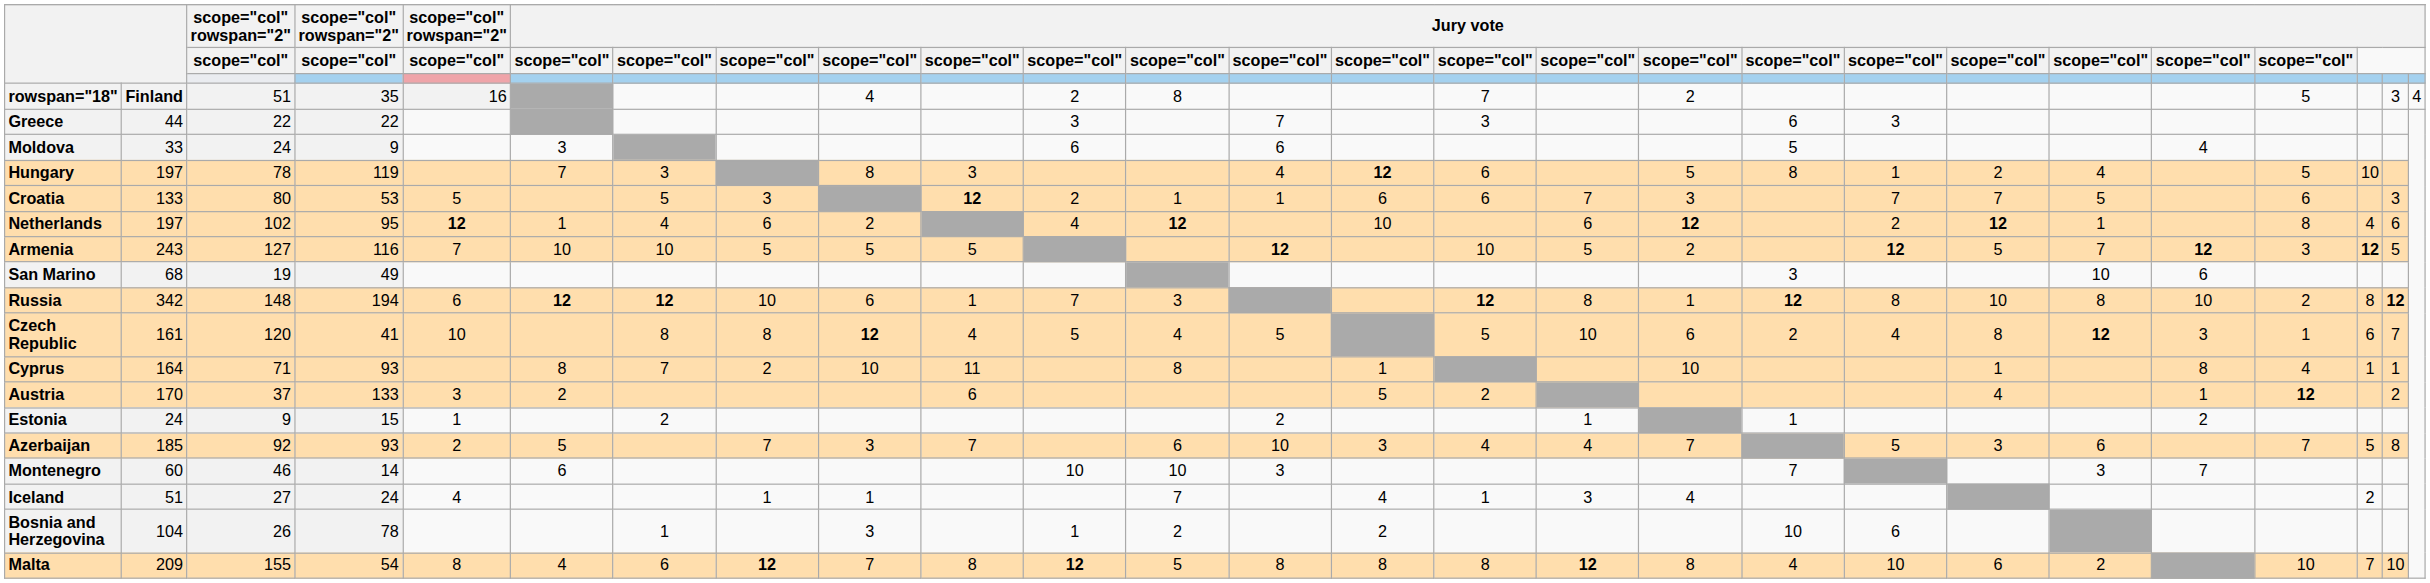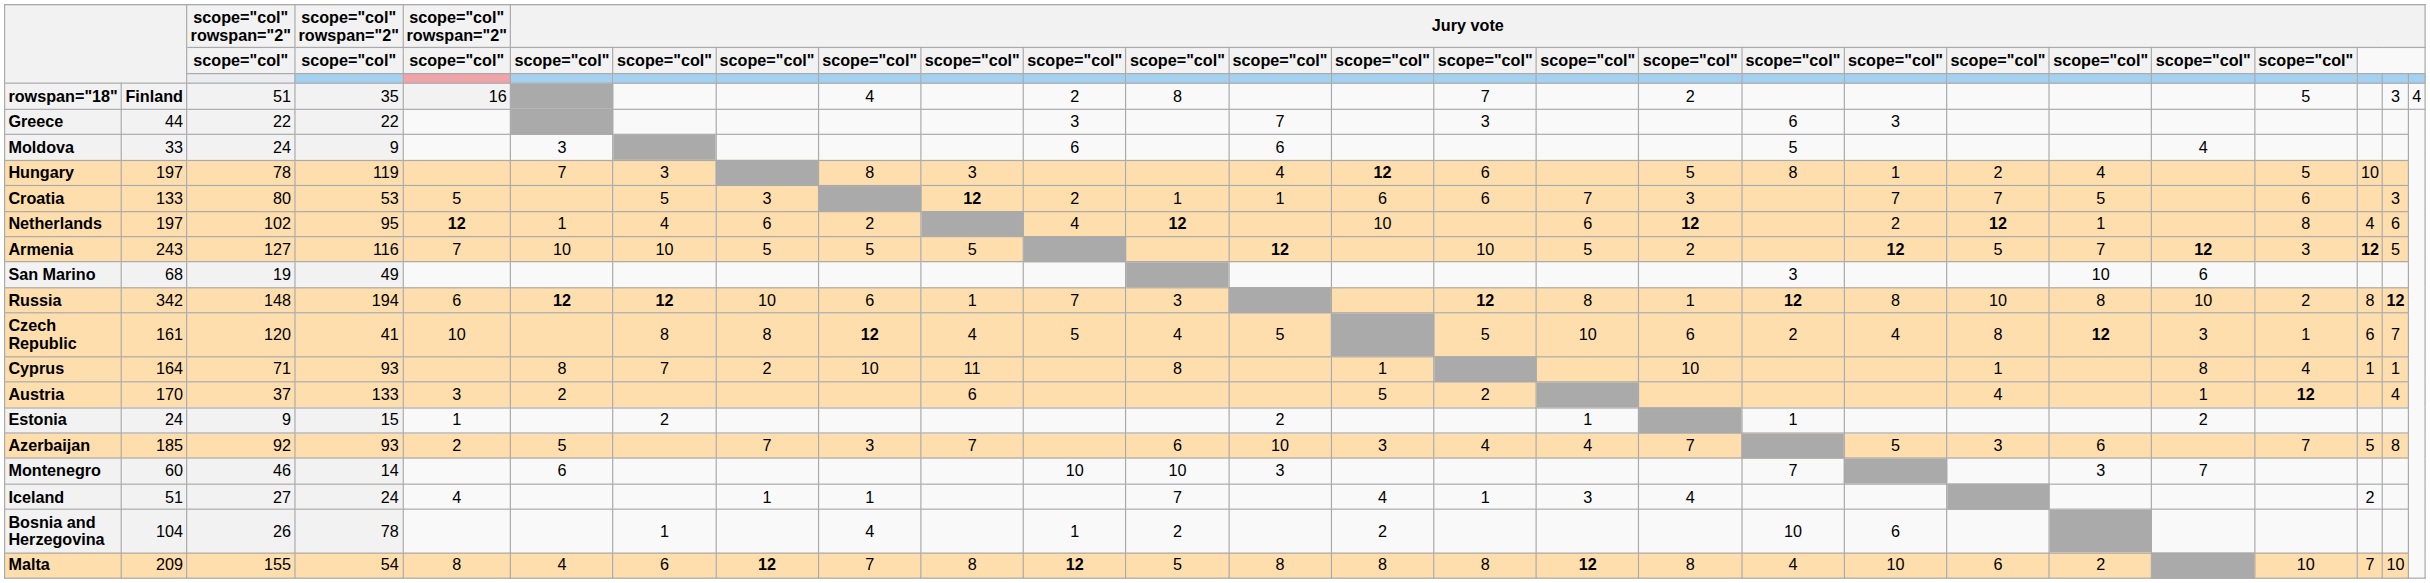(2396, 394) 2 -> (2396, 394) 4
(870, 531) 3 -> (870, 531) 4
